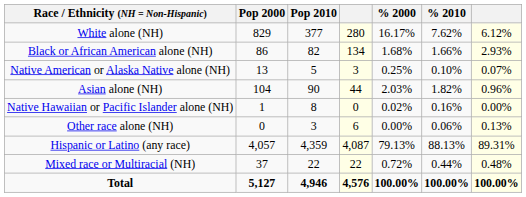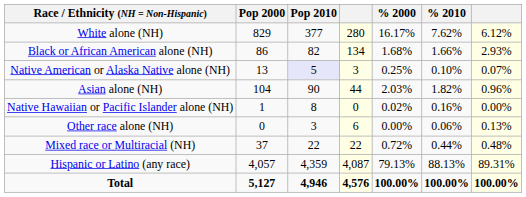(314, 70) no background -> (314, 70) lavender background
rows swapped: (120, 164) <-> (120, 145)
